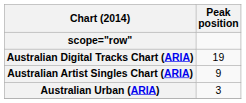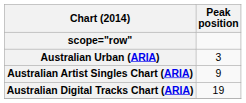rows swapped: (100, 90) <-> (100, 57)
